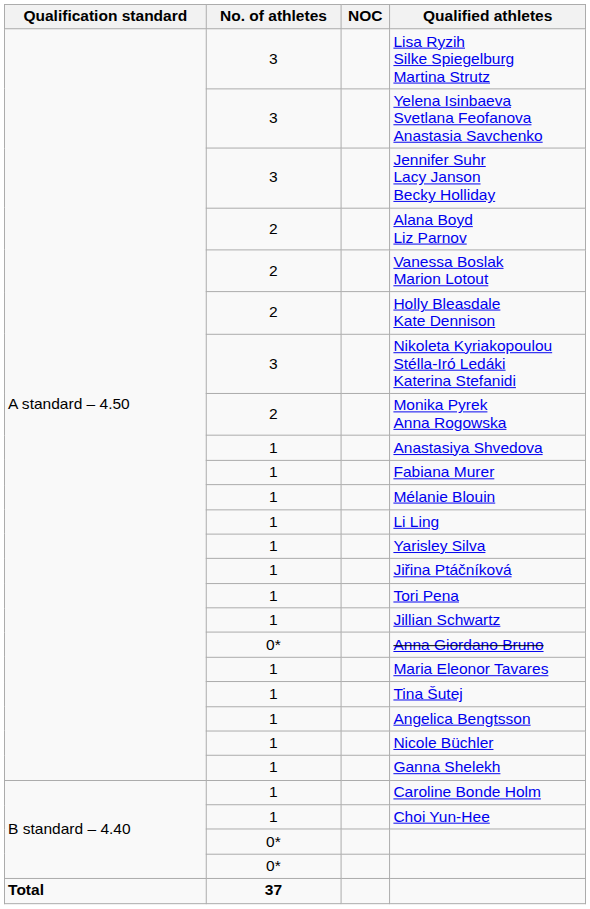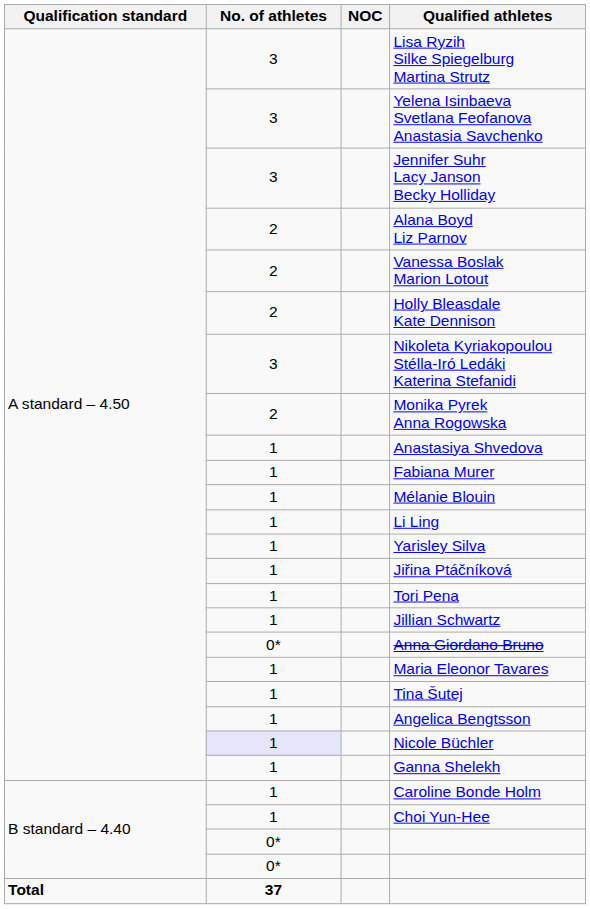(273, 743) no background -> (273, 743) lavender background
